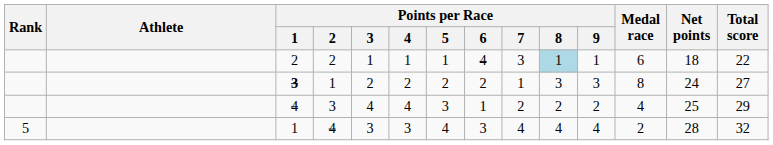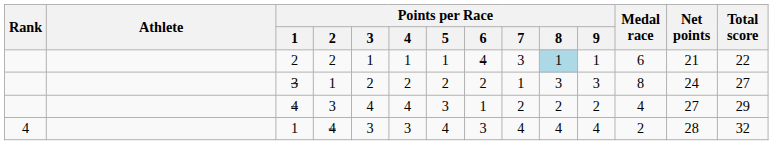(692, 60) 18 -> (692, 60) 21
(295, 83) bold -> (295, 83) normal
(692, 106) 25 -> (692, 106) 27
(26, 128) 5 -> (26, 128) 4
